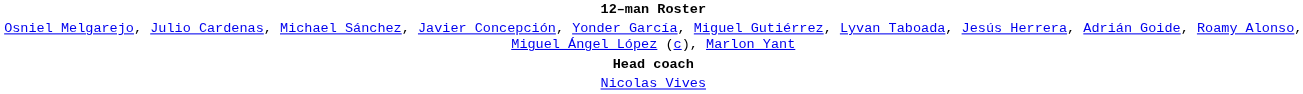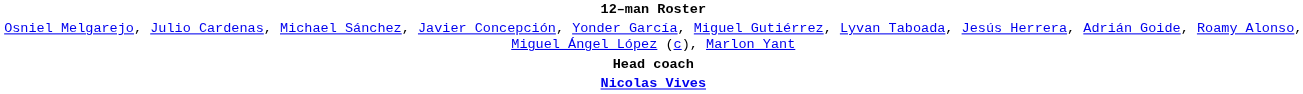(653, 84) normal -> (653, 84) bold
